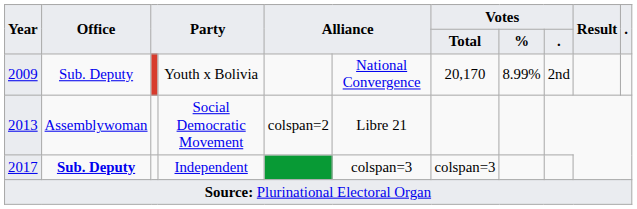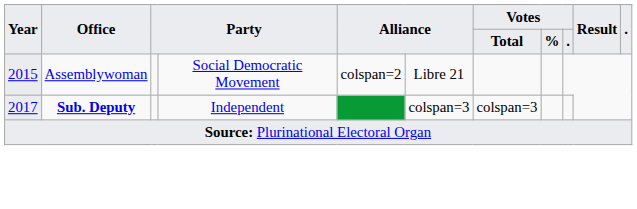- row: (211, 74)
(23, 125) 2013 -> (23, 74) 2015
